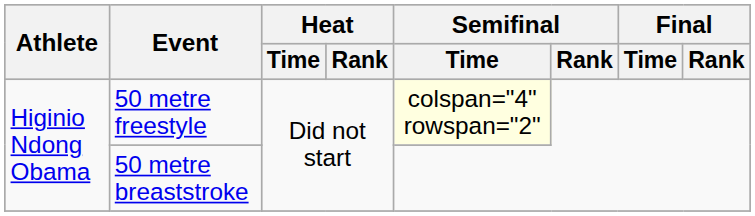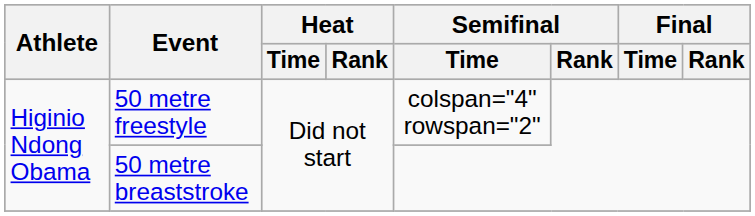(472, 113) lightyellow background -> (472, 113) no background
